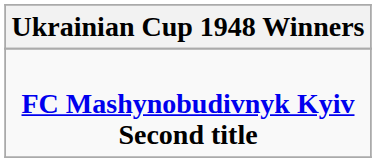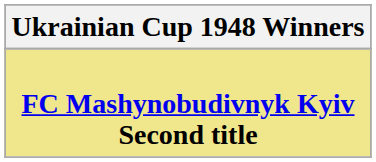(188, 118) no background -> (188, 118) khaki background
